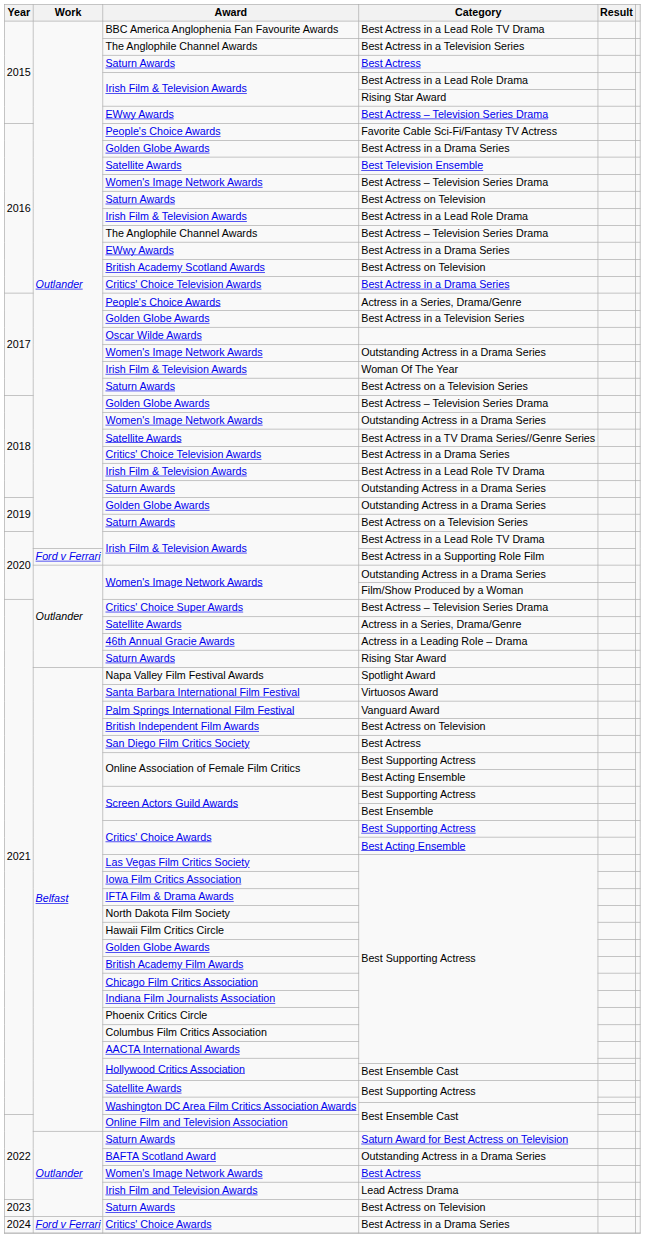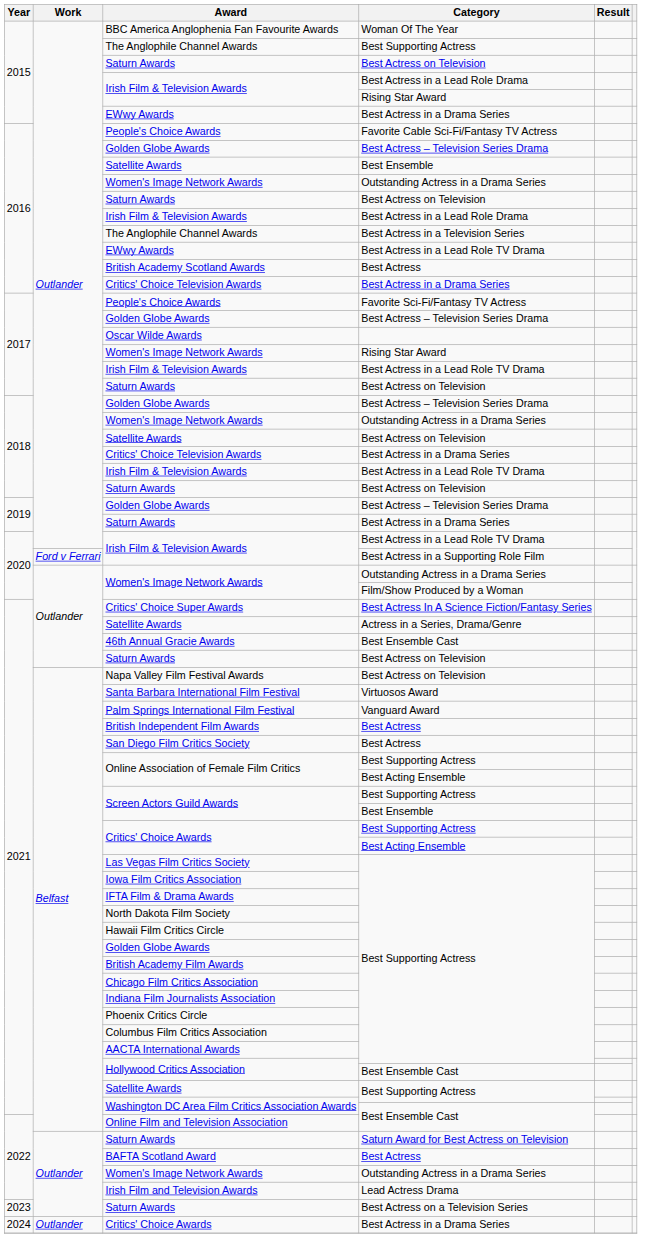(453, 30) Best Actress in a Lead Role TV Drama -> (410, 30) Woman Of The Year
(443, 47) Best Actress in a Television Series -> (418, 47) Best Supporting Actress
(391, 64) Best Actress -> (423, 64) Best Actress on Television
(455, 115) Best Actress – Television Series Drama -> (435, 115) Best Actress in a Drama Series
(435, 149) Best Actress in a Drama Series -> (455, 149) Best Actress – Television Series Drama
(422, 166) Best Television Ensemble -> (397, 166) Best Ensemble
(455, 183) Best Actress – Television Series Drama -> (454, 183) Outstanding Actress in a Drama Series
(455, 234) Best Actress – Television Series Drama -> (443, 234) Best Actress in a Television Series
(435, 251) Best Actress in a Drama Series -> (453, 251) Best Actress in a Lead Role TV Drama
(423, 268) Best Actress on Television -> (391, 268) Best Actress
(441, 302) Actress in a Series, Drama/Genre -> (444, 302) Favorite Sci-Fi/Fantasy TV Actress
(443, 319) Best Actress in a Television Series -> (455, 319) Best Actress – Television Series Drama
(454, 353) Outstanding Actress in a Drama Series -> (404, 353) Rising Star Award
(410, 370) Woman Of The Year -> (453, 370) Best Actress in a Lead Role TV Drama
(445, 387) Best Actress on a Television Series -> (423, 387) Best Actress on Television
(478, 438) Best Actress in a TV Drama Series//Genre Series -> (423, 438) Best Actress on Television
(454, 489) Outstanding Actress in a Drama Series -> (423, 489) Best Actress on Television
(454, 506) Outstanding Actress in a Drama Series -> (455, 506) Best Actress – Television Series Drama
(445, 523) Best Actress on a Television Series -> (435, 523) Best Actress in a Drama Series
(455, 608) Best Actress – Television Series Drama -> (477, 608) Best Actress In A Science Fiction/Fantasy Series
(444, 642) Actress in a Leading Role – Drama -> (410, 642) Best Ensemble Cast
(404, 659) Rising Star Award -> (423, 659) Best Actress on Television
(398, 676) Spotlight Award -> (423, 676) Best Actress on Television
(423, 727) Best Actress on Television -> (391, 727) Best Actress
(454, 1157) Outstanding Actress in a Drama Series -> (391, 1157) Best Actress
(391, 1174) Best Actress -> (454, 1174) Outstanding Actress in a Drama Series
(423, 1208) Best Actress on Television -> (445, 1208) Best Actress on a Television Series
(68, 1225) Ford v Ferrari -> (59, 1225) Outlander
